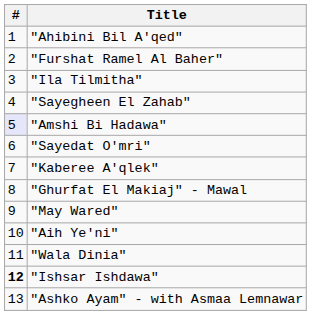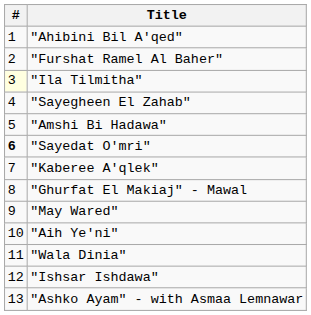(12, 81) no background -> (12, 81) lightyellow background
(12, 125) lavender background -> (12, 125) no background
(12, 146) normal -> (12, 146) bold
(16, 277) bold -> (16, 277) normal
